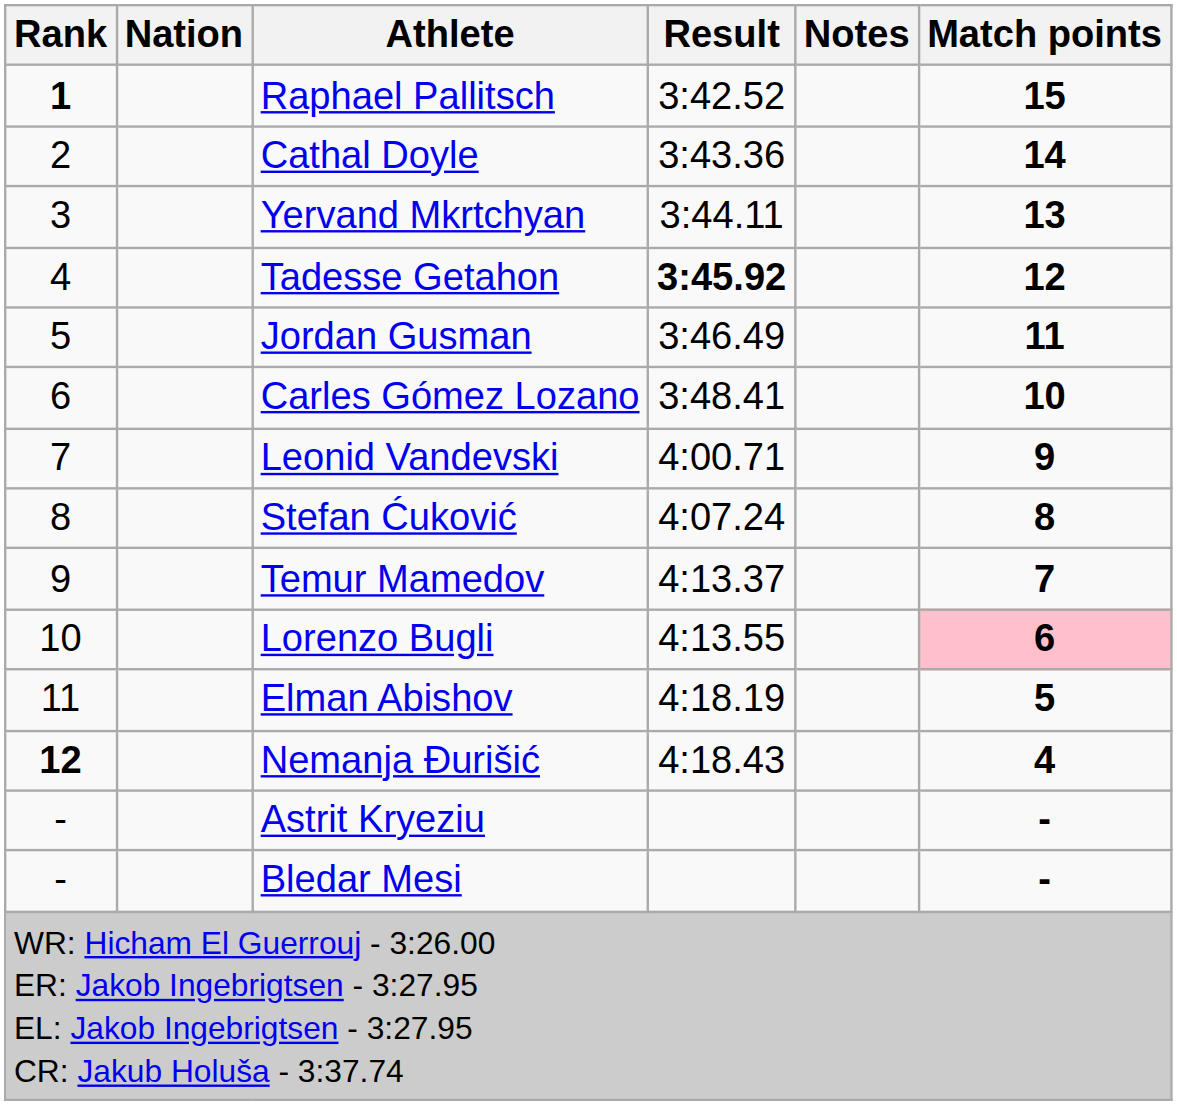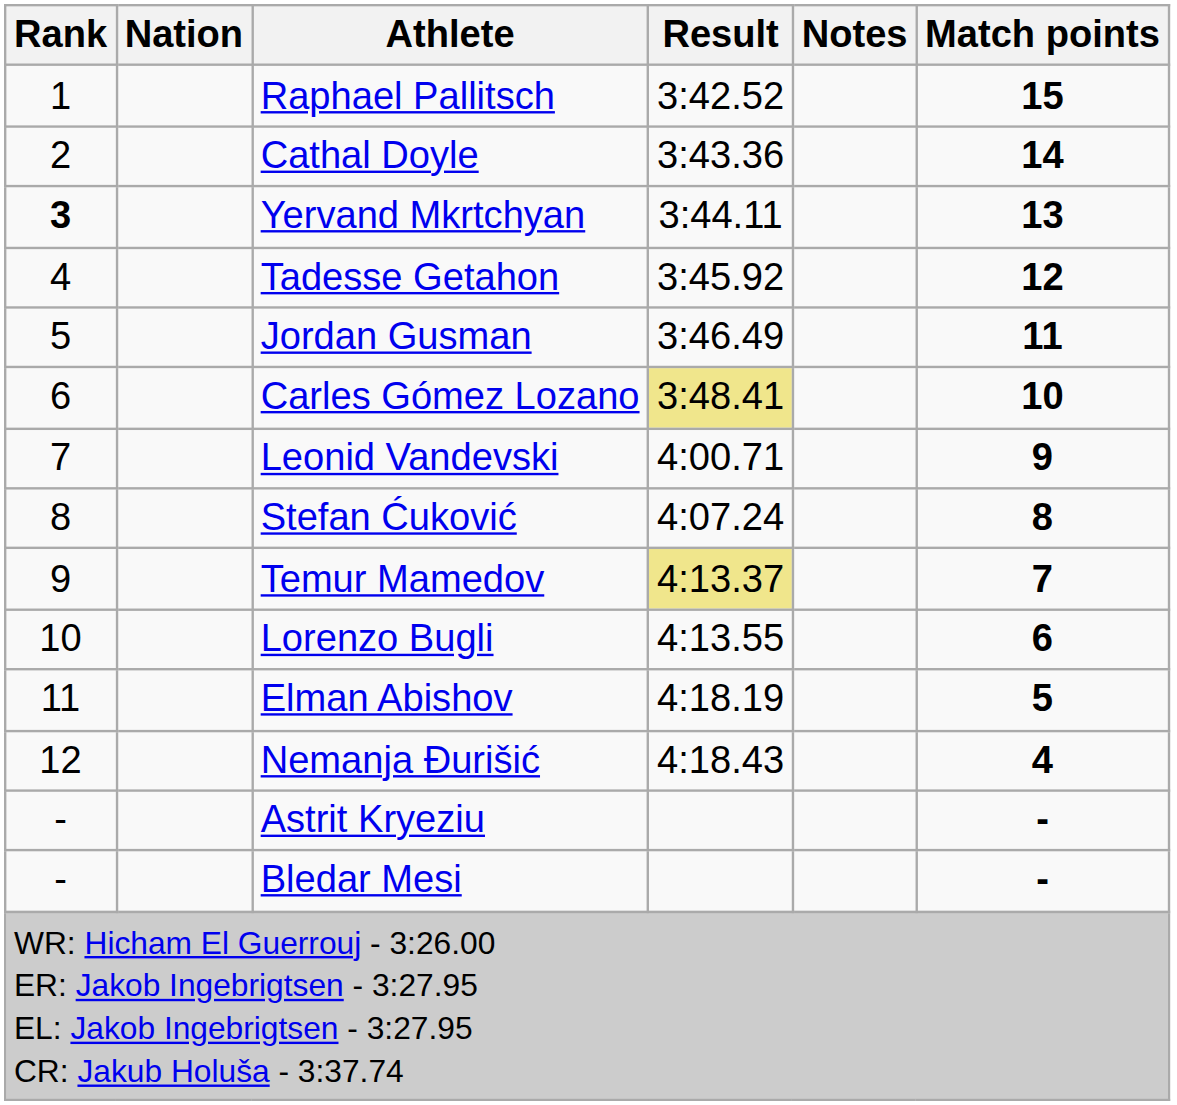(61, 95) bold -> (61, 95) normal
(61, 215) normal -> (61, 215) bold
(722, 276) bold -> (721, 276) normal
(722, 397) no background -> (721, 397) khaki background
(722, 578) no background -> (721, 578) khaki background
(1045, 638) pink background -> (1042, 638) no background
(61, 759) bold -> (61, 759) normal
